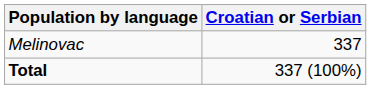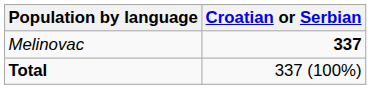(348, 44) normal -> (348, 44) bold
